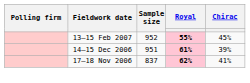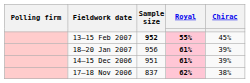(151, 37) normal -> (151, 37) bold
+ row: (102, 49)
(225, 61) 41% -> (225, 73) 38%
